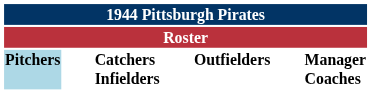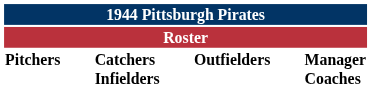(33, 60) lightblue background -> (33, 60) no background
